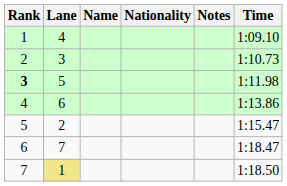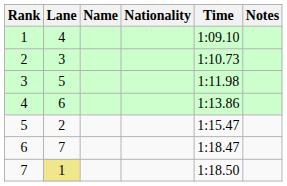columns swapped: (258, 15) <-> (214, 15)
(24, 81) bold -> (24, 81) normal
